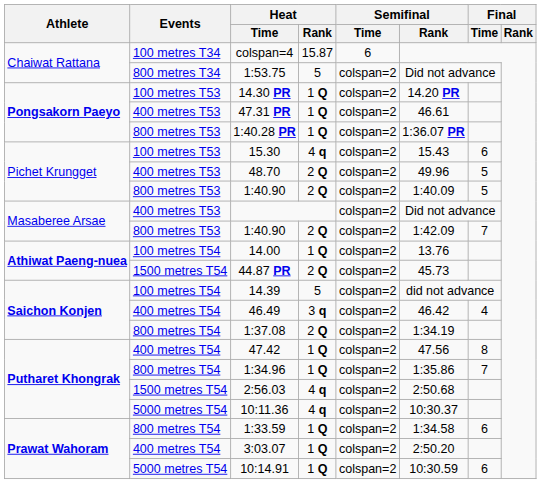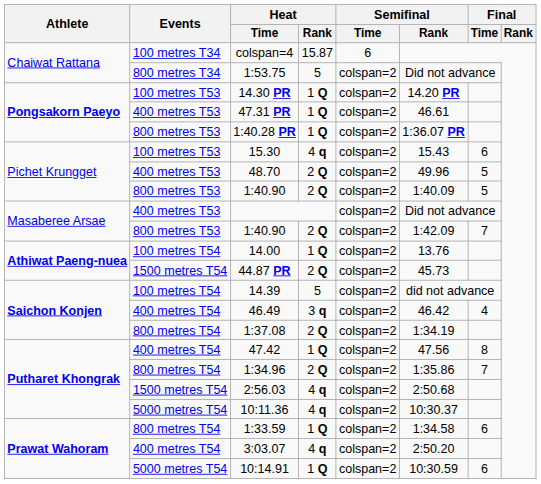(317, 370) 1 Q -> (317, 370) 2 Q
(317, 449) 1 Q -> (317, 449) 4 q
